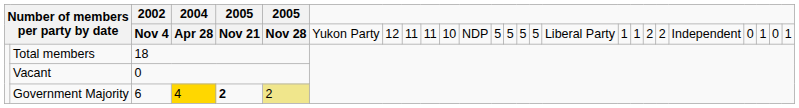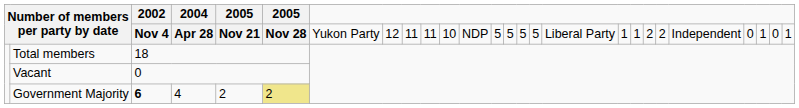(138, 93) normal -> (138, 93) bold
(178, 93) gold background -> (178, 93) no background
(222, 93) bold -> (222, 93) normal
